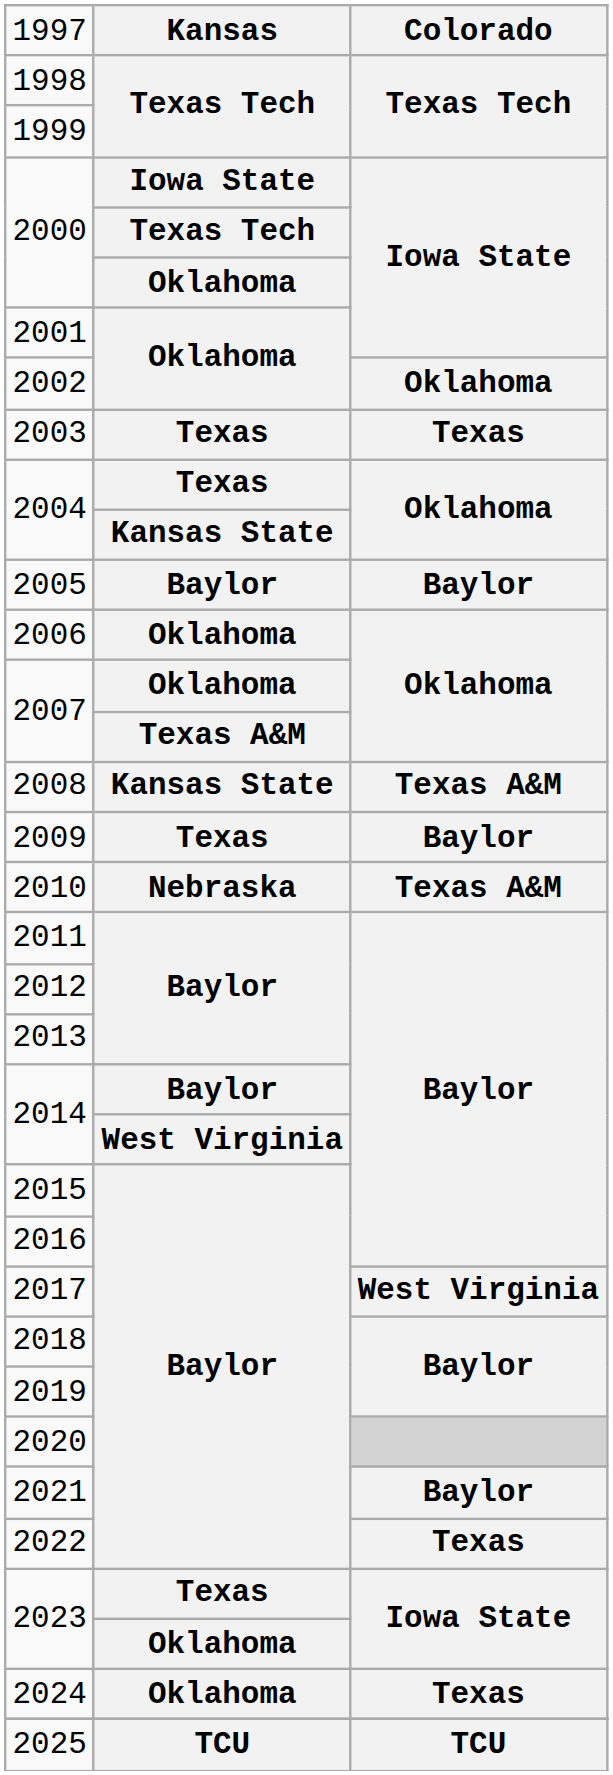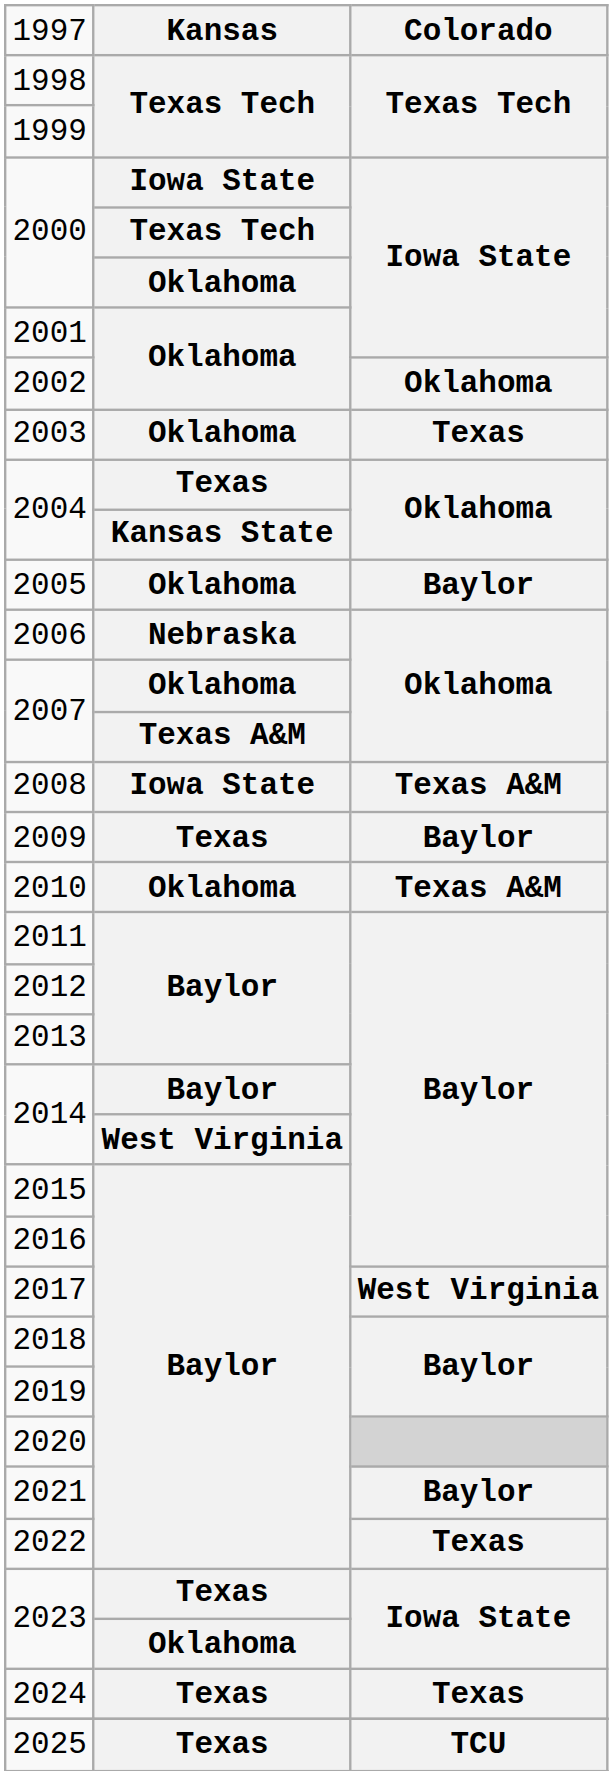(222, 434) Texas -> (222, 434) Oklahoma
(222, 585) Baylor -> (222, 585) Oklahoma
(222, 636) Oklahoma -> (222, 636) Nebraska
(222, 787) Kansas State -> (222, 787) Iowa State
(222, 888) Nebraska -> (222, 888) Oklahoma
(222, 1694) Oklahoma -> (222, 1694) Texas
(222, 1745) TCU -> (222, 1745) Texas
